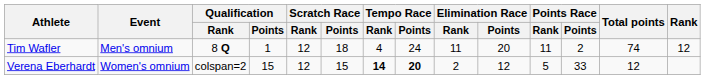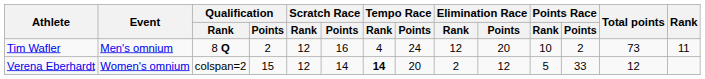(268, 48) 1 -> (268, 48) 2
(342, 48) 18 -> (342, 48) 16
(456, 48) 11 -> (456, 48) 12
(546, 48) 11 -> (546, 48) 10
(633, 48) 74 -> (633, 48) 73
(684, 48) 12 -> (684, 48) 11
(342, 66) 15 -> (342, 66) 14
(415, 66) bold -> (415, 66) normal
